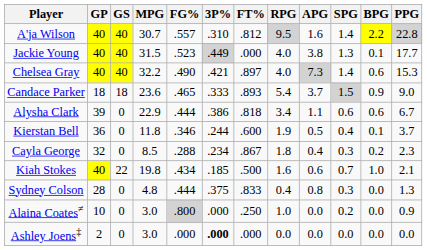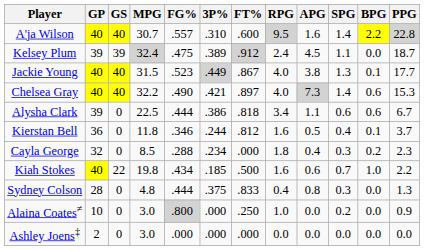(251, 33) .812 -> (248, 33) .600
+ row: (45, 53)
(251, 53) .000 -> (248, 72) .867
- row: (46, 92)
(150, 111) 22.9 -> (147, 111) 22.5
(251, 131) .600 -> (248, 131) .812
(283, 131) 1.9 -> (281, 131) 1.6
(251, 151) .867 -> (248, 151) .000
(407, 170) 2.1 -> (404, 170) 2.2
(218, 234) bold -> (215, 234) normal
